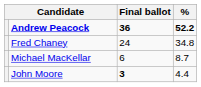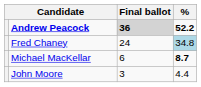(125, 27) no background -> (125, 27) lightgrey background
(185, 43) no background -> (185, 43) lightblue background
(182, 58) normal -> (182, 58) bold
(122, 74) bold -> (122, 74) normal
